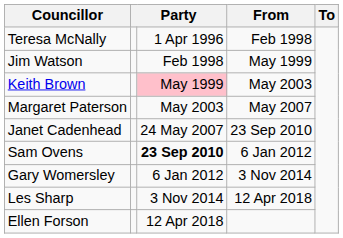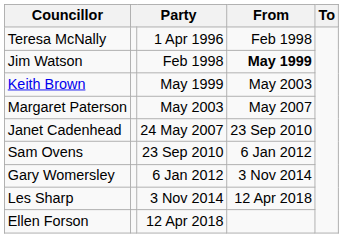(280, 61) normal -> (280, 61) bold
(192, 84) pink background -> (192, 84) no background
(182, 152) bold -> (183, 152) normal
